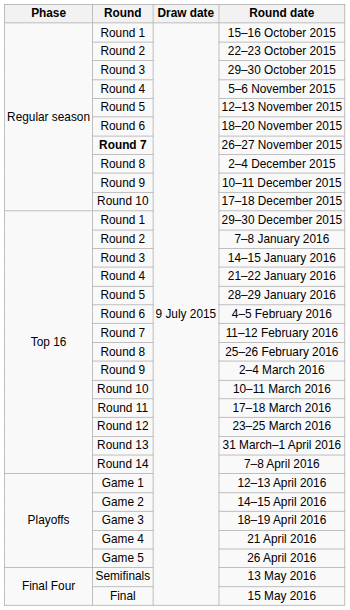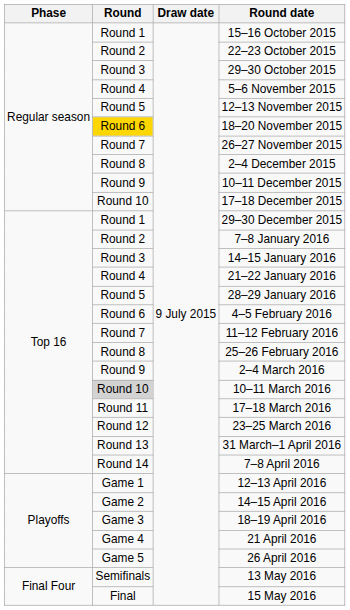(123, 126) no background -> (123, 126) gold background
(123, 145) bold -> (123, 145) normal
(123, 389) no background -> (123, 389) lightgrey background
